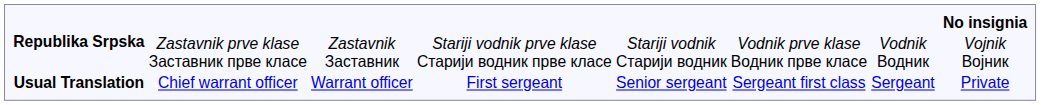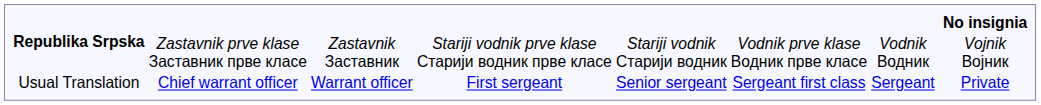(79, 83) bold -> (79, 83) normal
